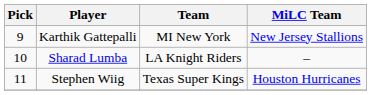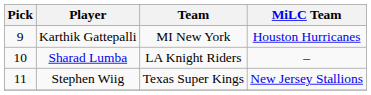(307, 36) New Jersey Stallions -> (307, 36) Houston Hurricanes
(307, 79) Houston Hurricanes -> (307, 79) New Jersey Stallions
